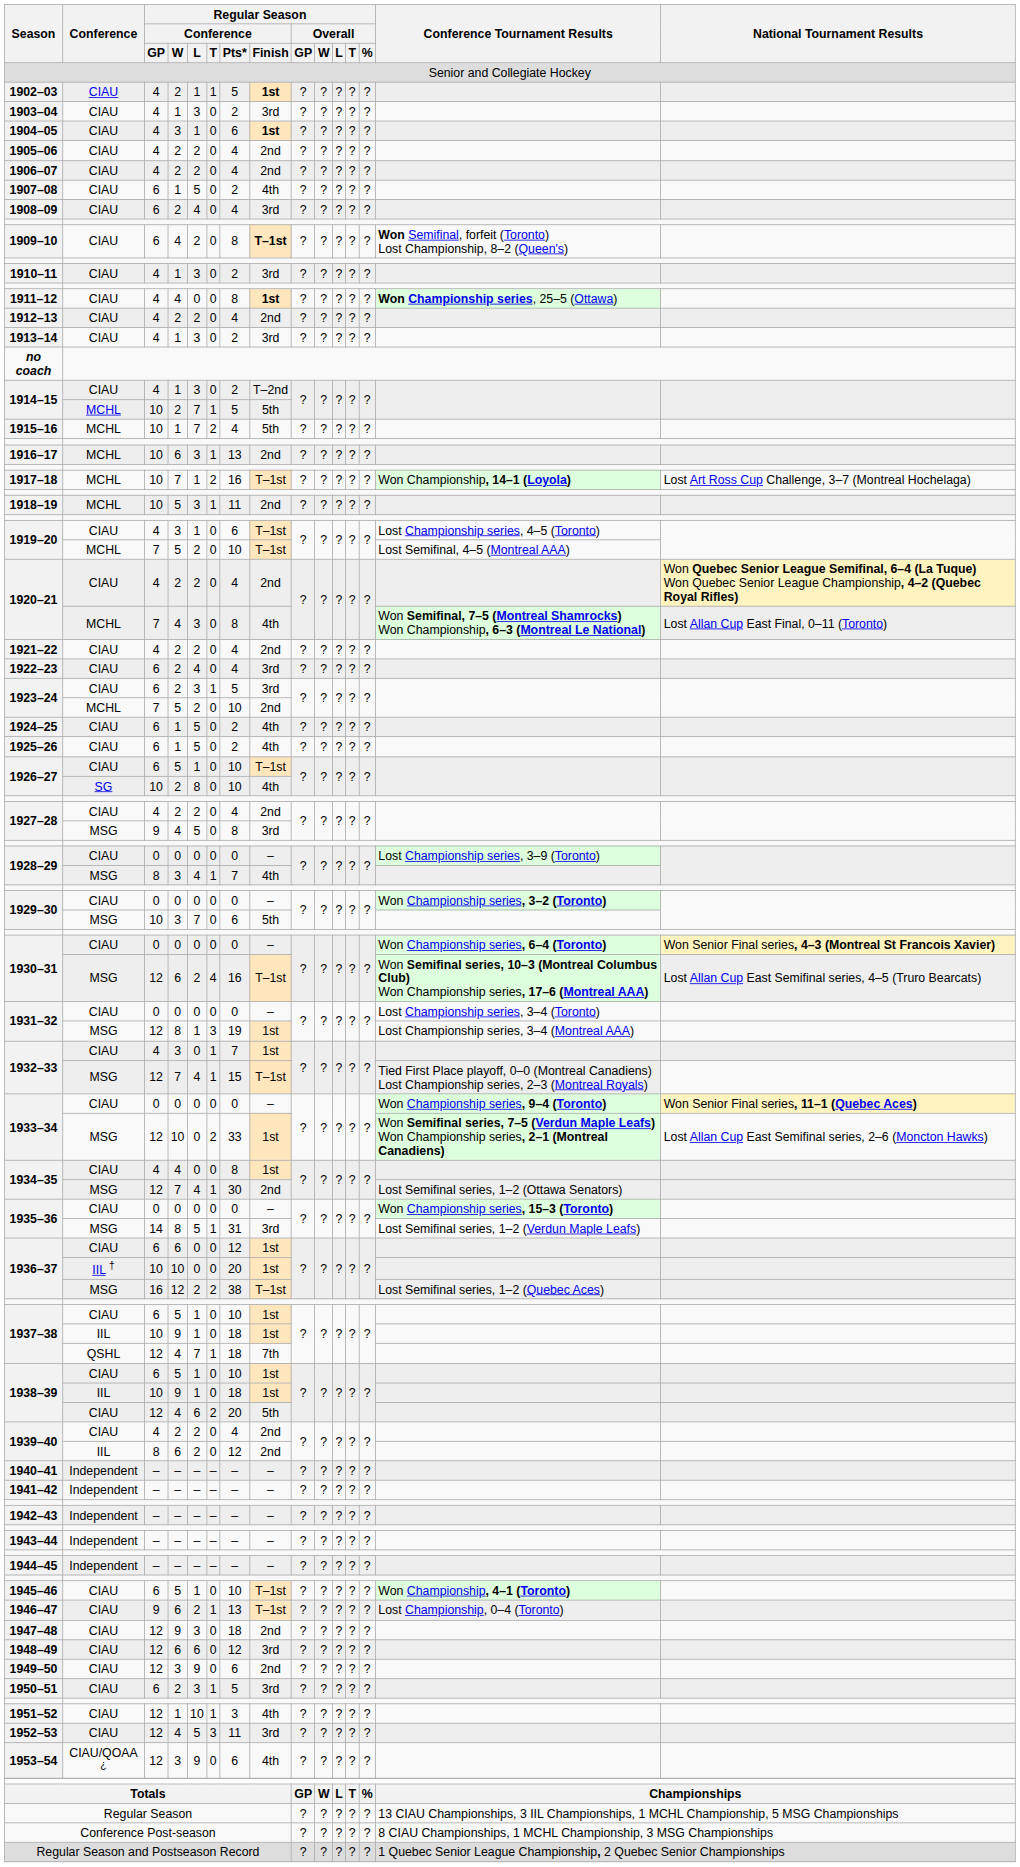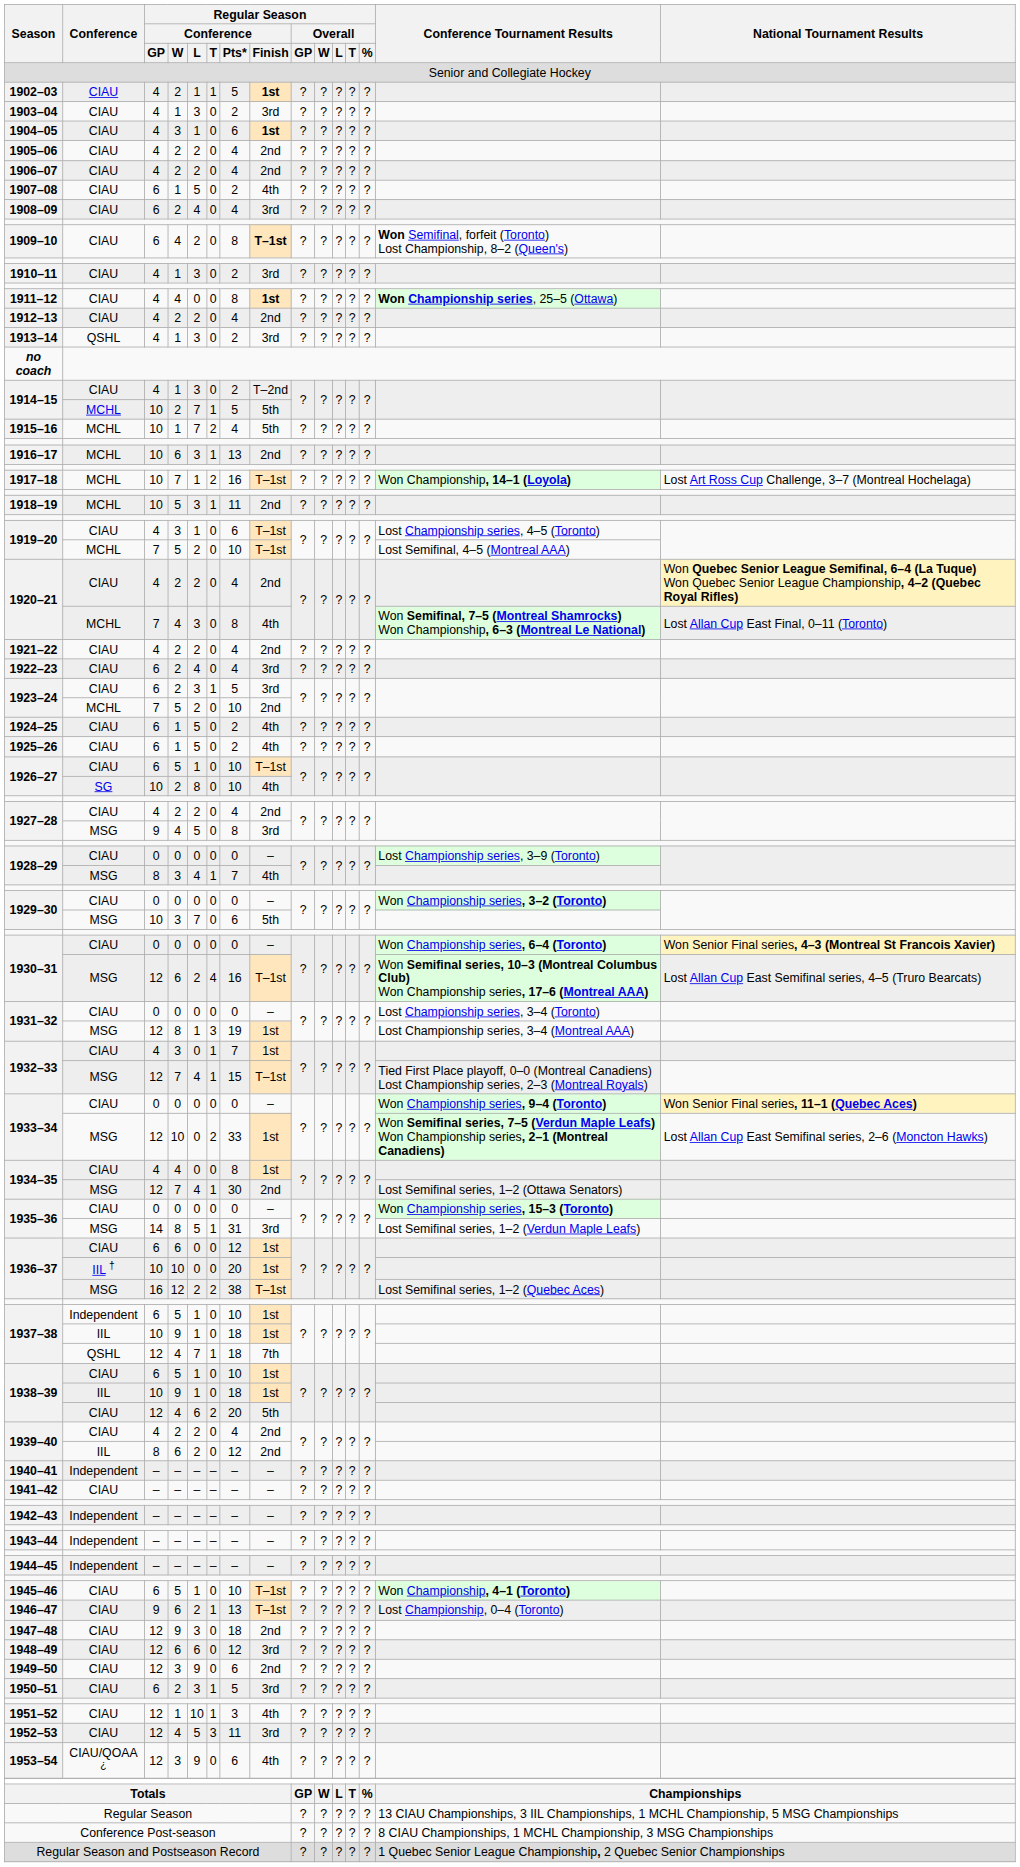(103, 338) CIAU -> (103, 338) QSHL
(103, 1315) CIAU -> (103, 1315) Independent
(103, 1490) Independent -> (103, 1490) CIAU
